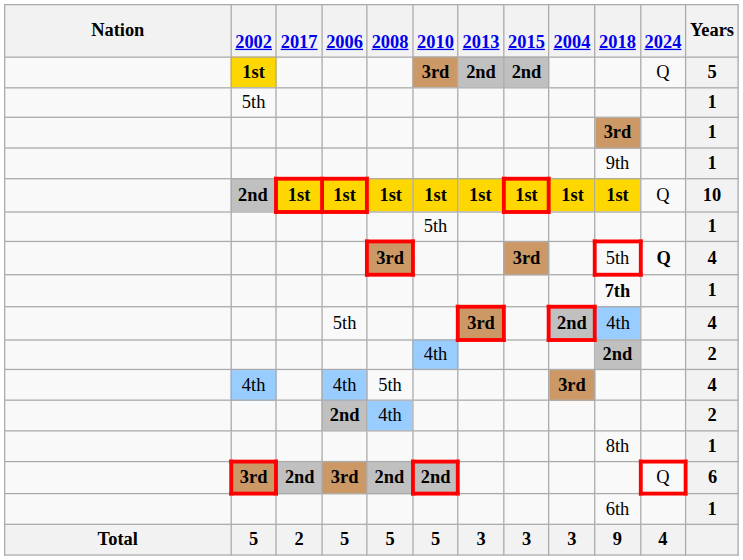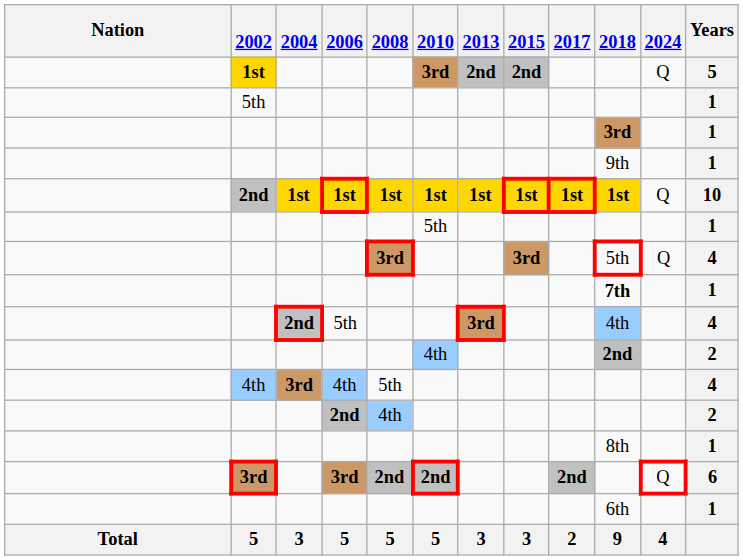columns swapped: (572, 41) <-> (299, 41)
(664, 258) bold -> (664, 258) normal
